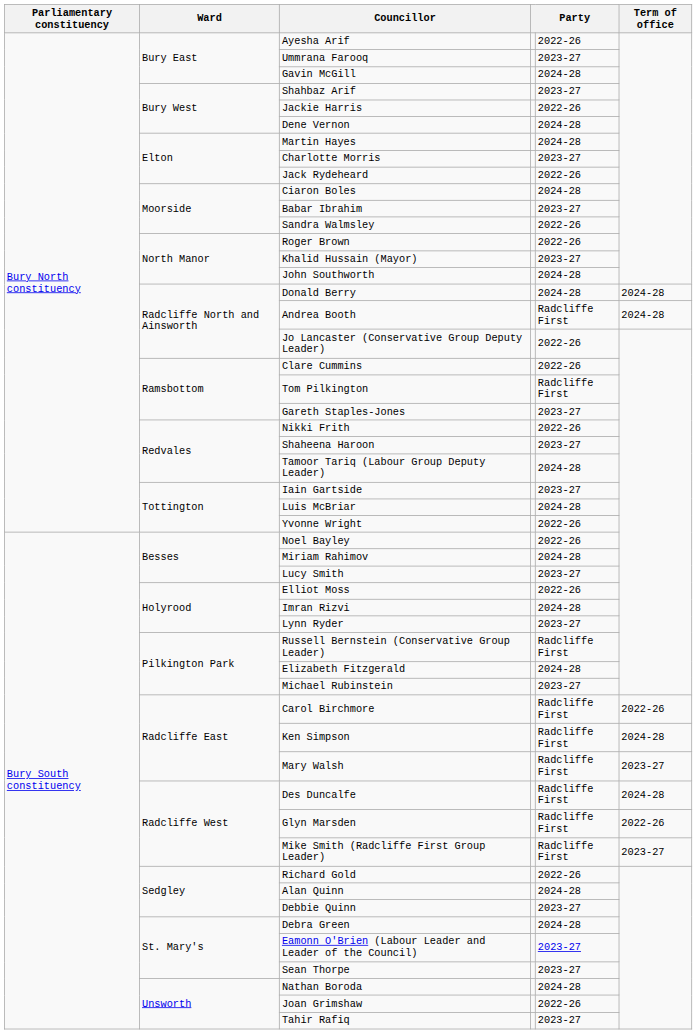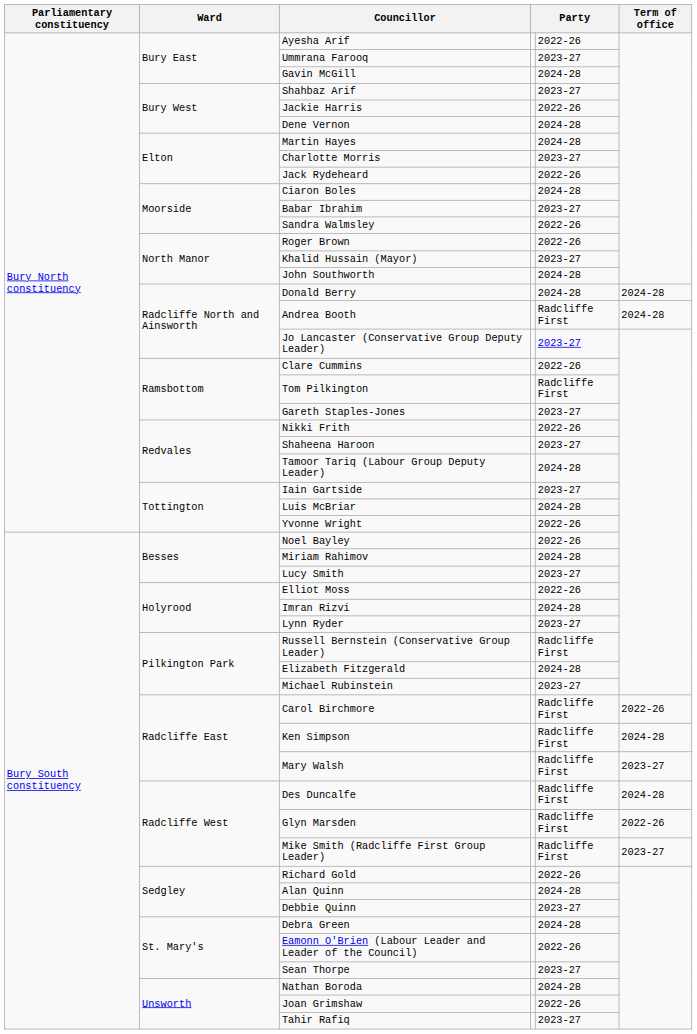(559, 344) 2022-26 -> (559, 344) 2023-27
(559, 948) 2023-27 -> (559, 948) 2022-26
